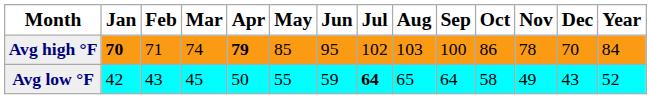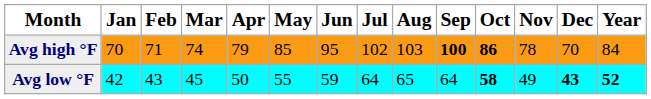(114, 49) bold -> (114, 49) normal
(240, 49) bold -> (240, 49) normal
(453, 49) normal -> (453, 49) bold
(488, 49) normal -> (488, 49) bold
(370, 78) bold -> (370, 78) normal
(488, 78) normal -> (488, 78) bold
(570, 78) normal -> (570, 78) bold
(611, 78) normal -> (611, 78) bold
